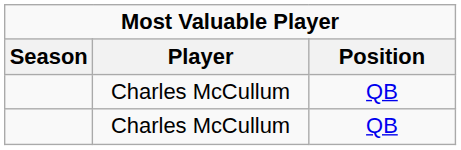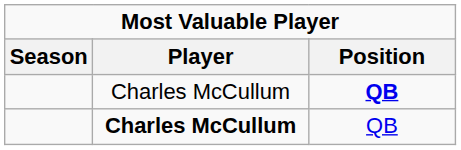(382, 91) normal -> (382, 91) bold
(201, 126) normal -> (201, 126) bold
